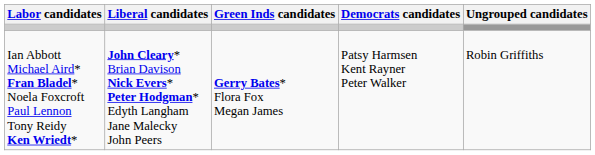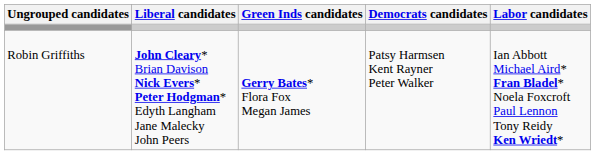columns swapped: (54, 14) <-> (527, 14)
